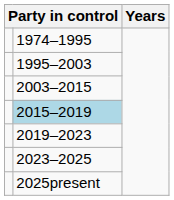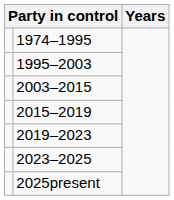(54, 111) lightblue background -> (54, 111) no background
